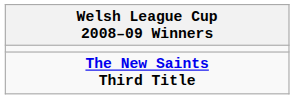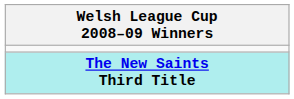(147, 73) no background -> (147, 73) paleturquoise background
